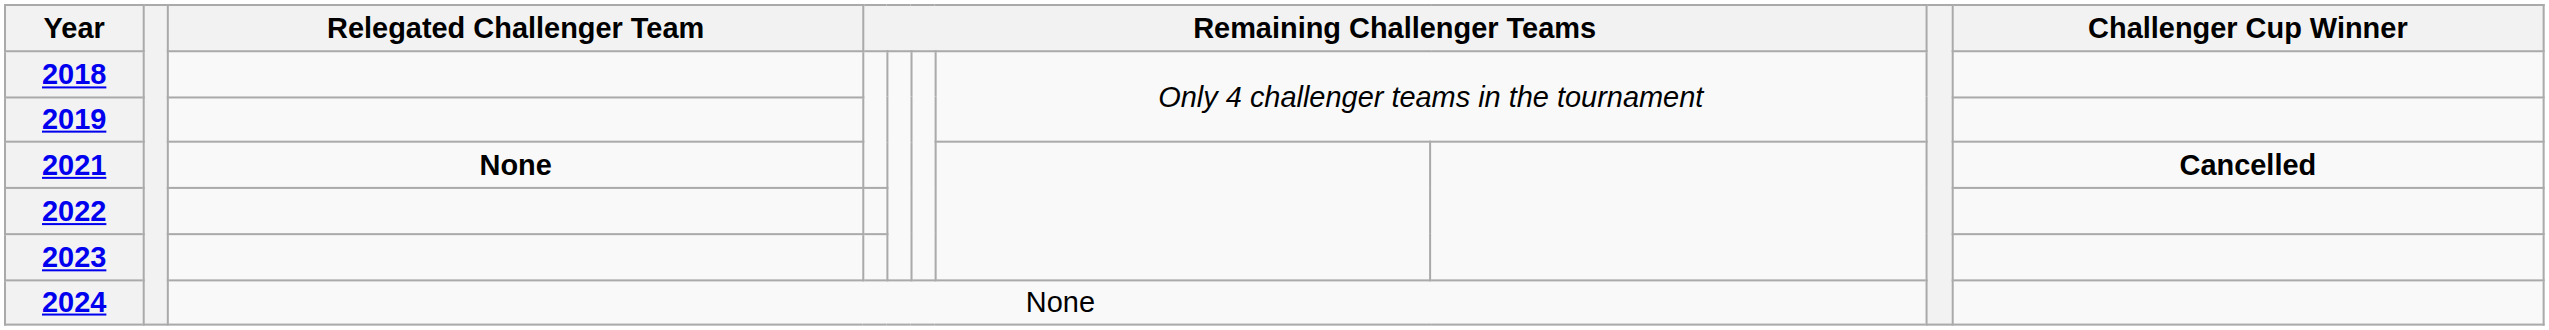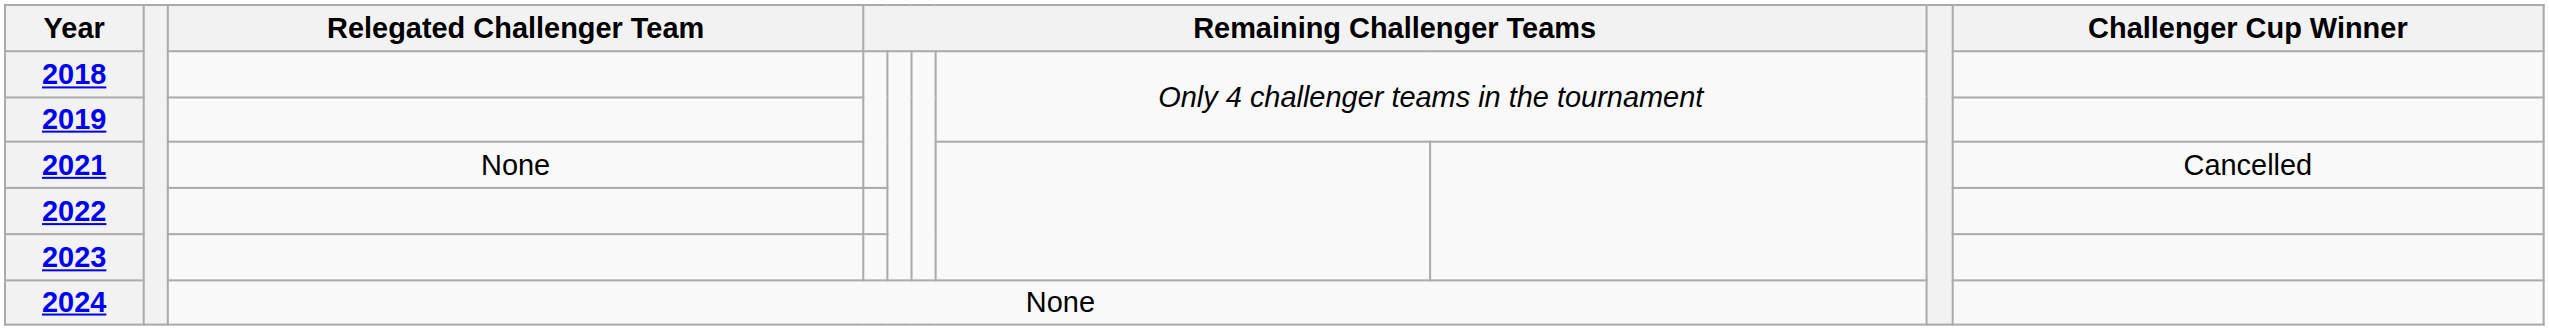(516, 165) bold -> (516, 165) normal
(2248, 165) bold -> (2248, 165) normal
